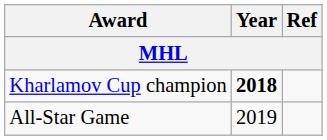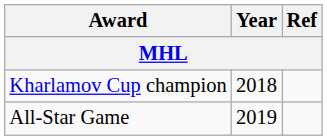(257, 85) bold -> (257, 85) normal
